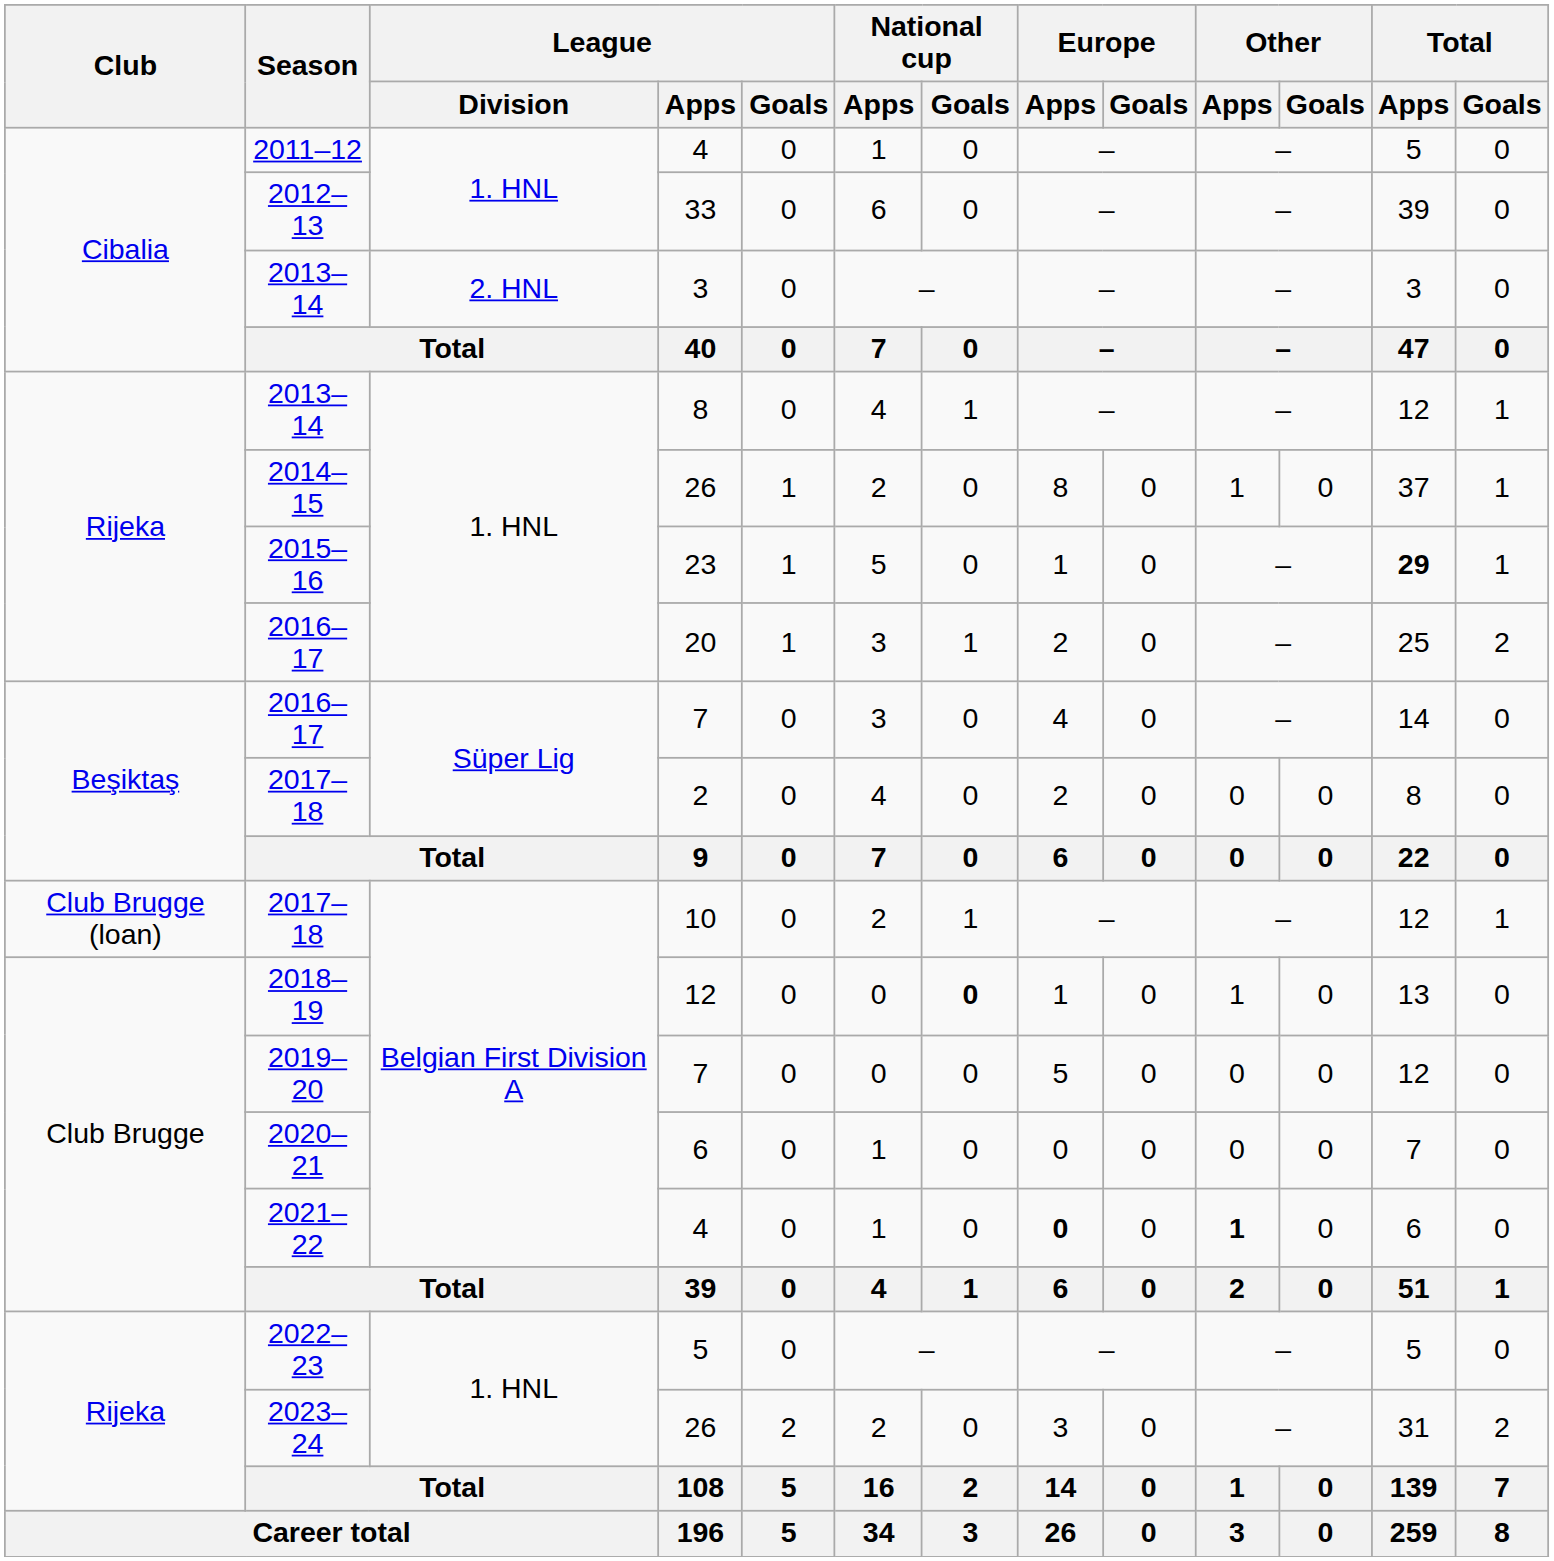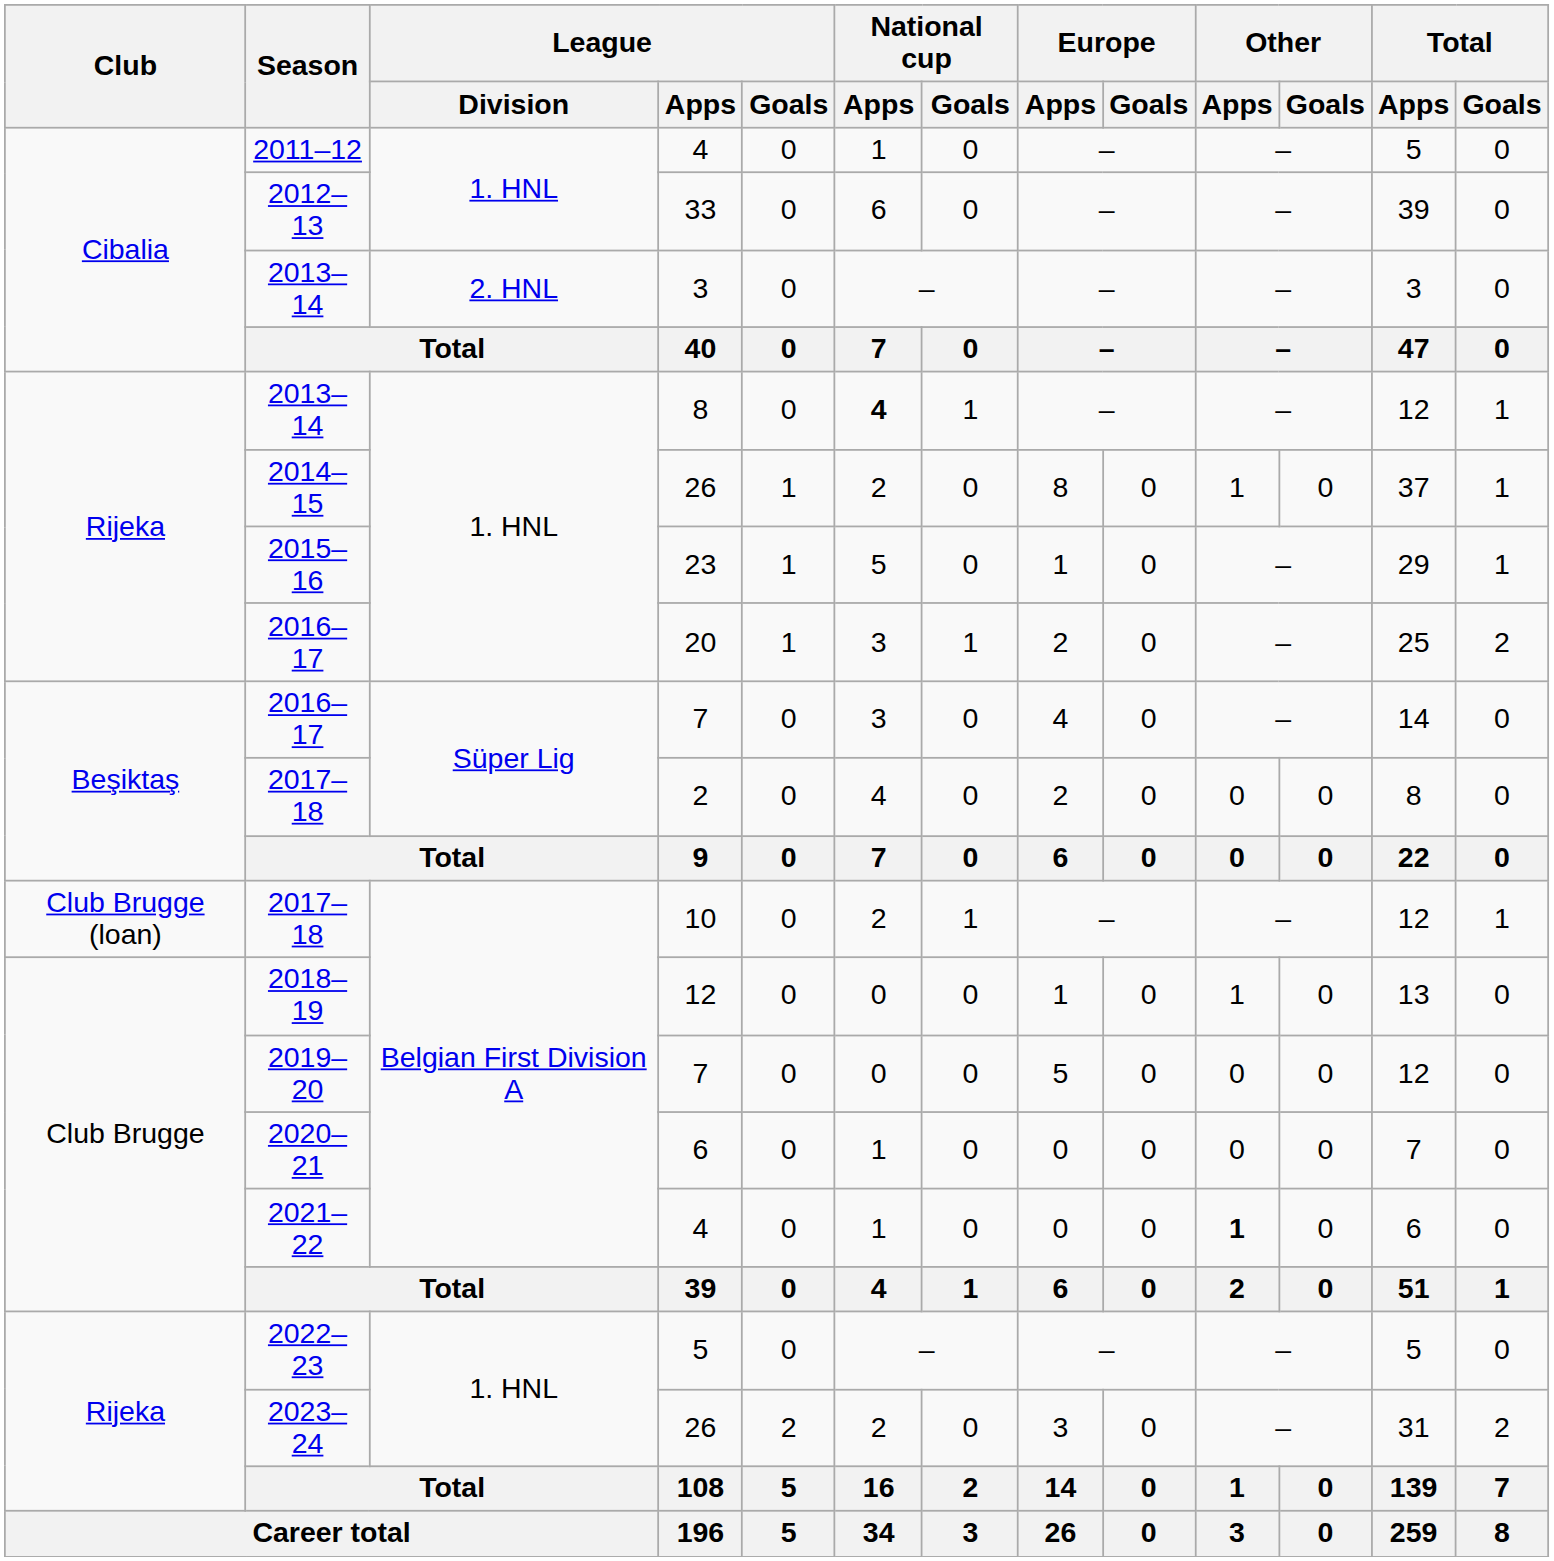(879, 410) normal -> (879, 410) bold
(1414, 564) bold -> (1414, 564) normal
(970, 995) bold -> (970, 995) normal
(1060, 1227) bold -> (1060, 1227) normal
